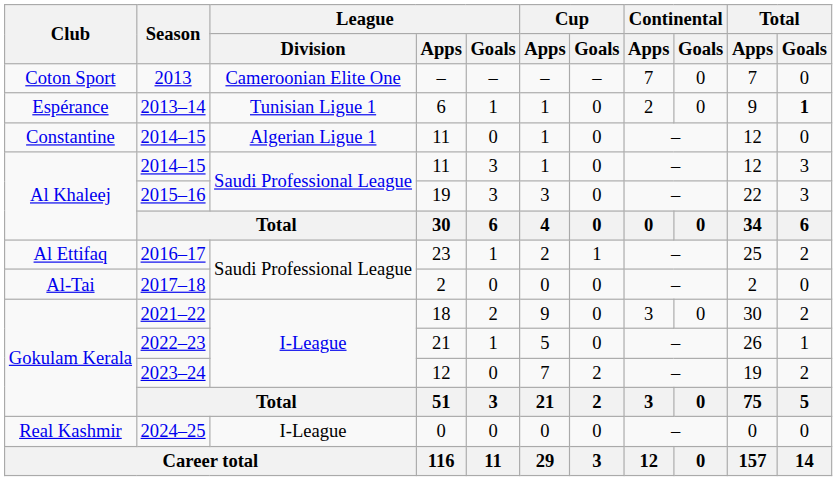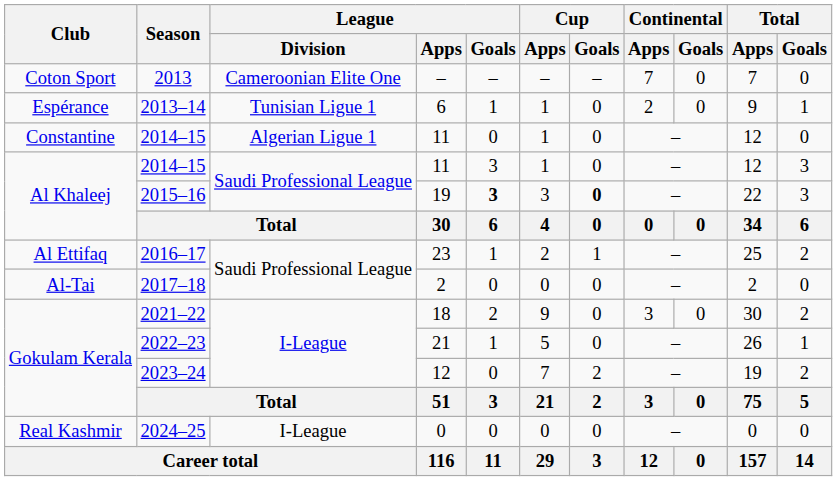(804, 107) bold -> (804, 107) normal
(493, 195) normal -> (493, 195) bold
(597, 195) normal -> (597, 195) bold
